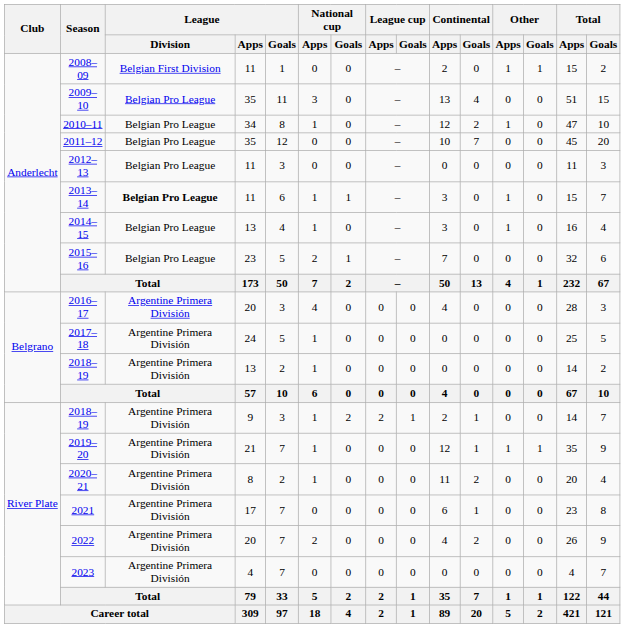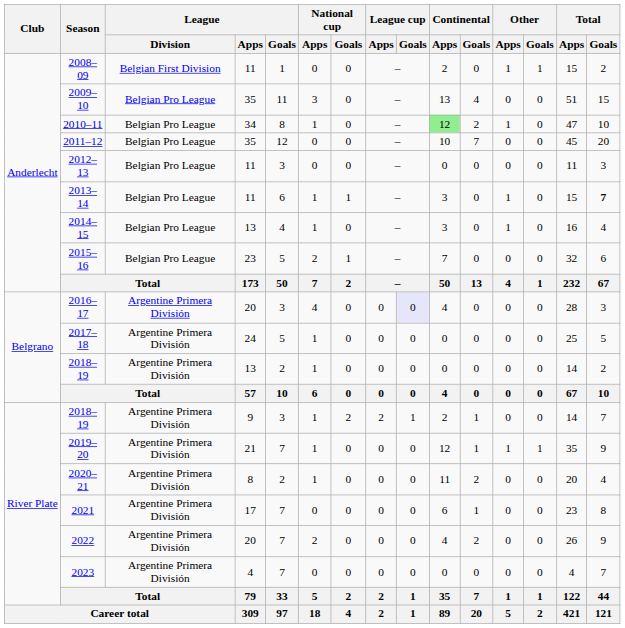(445, 123) no background -> (445, 123) lightgreen background
(170, 197) bold -> (170, 197) normal
(603, 197) normal -> (603, 197) bold
(413, 307) no background -> (413, 307) lavender background
